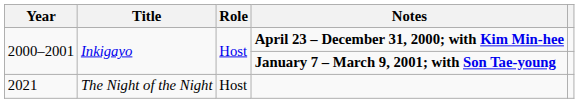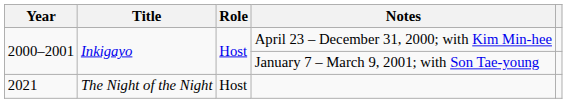(409, 39) bold -> (403, 39) normal
(405, 62) bold -> (397, 62) normal
